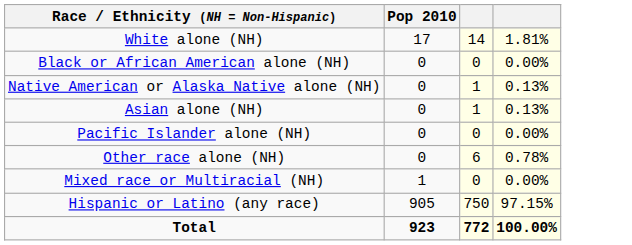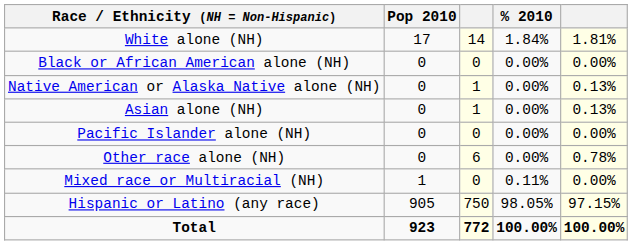+ column: (527, 16)
